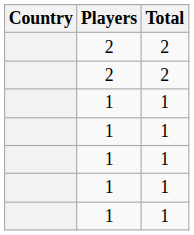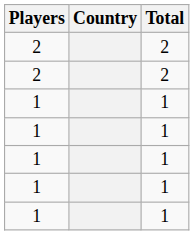columns swapped: (41, 18) <-> (109, 18)
